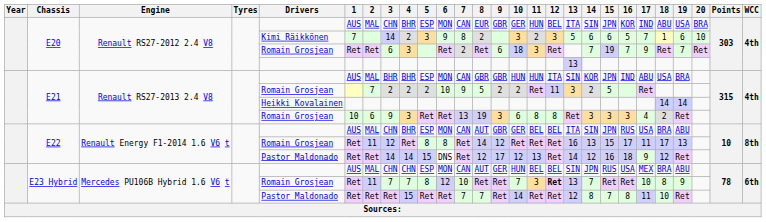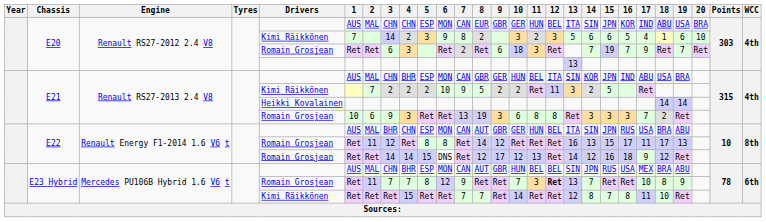(409, 24) BHR -> (409, 24) CHN
(664, 24) no background -> (664, 24) lavender background
(646, 38) 7 -> (646, 38) 4
(390, 77) BHR -> (390, 77) CHN
(500, 77) GBR -> (500, 77) GER
(536, 77) HUN -> (536, 77) BEL
(297, 91) Romain Grosjean -> (295, 91) Kimi Räikkönen
(646, 117) 4 -> (646, 117) 7
(390, 130) CHN -> (390, 130) BHR
(409, 130) BHR -> (409, 130) CHN
(536, 130) BEL -> (536, 130) HUN
(300, 157) Pastor Maldonado -> (297, 157) Romain Grosjean
(409, 170) CHN -> (409, 170) BHR
(500, 170) GER -> (500, 170) GBR
(463, 183) 10 -> (463, 183) 9
(300, 197) Pastor Maldonado -> (295, 197) Kimi Räikkönen
